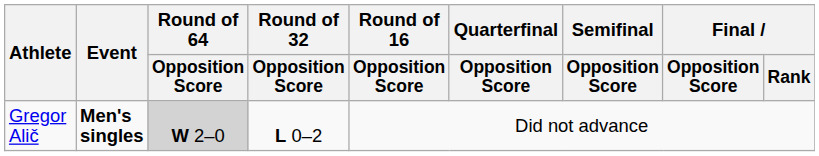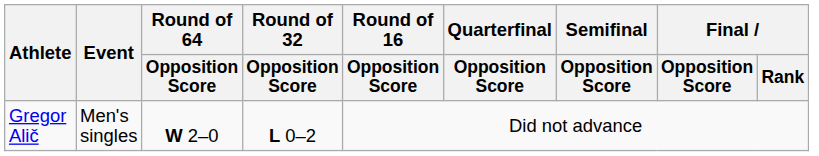(112, 126) bold -> (109, 126) normal
(198, 136) lightgrey background -> (192, 136) no background
